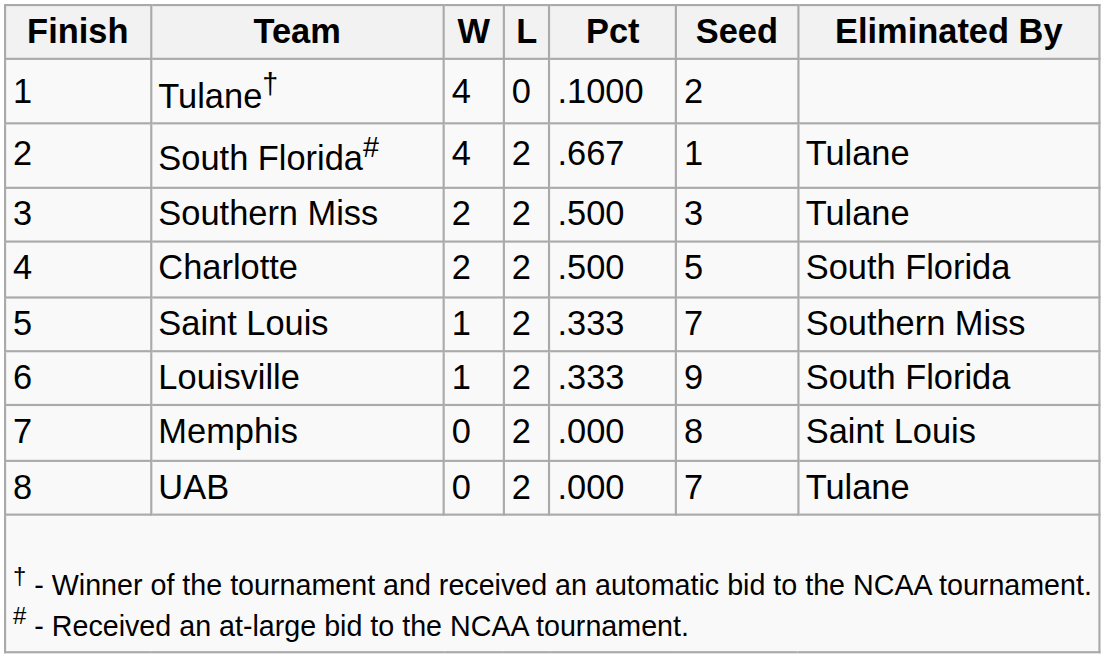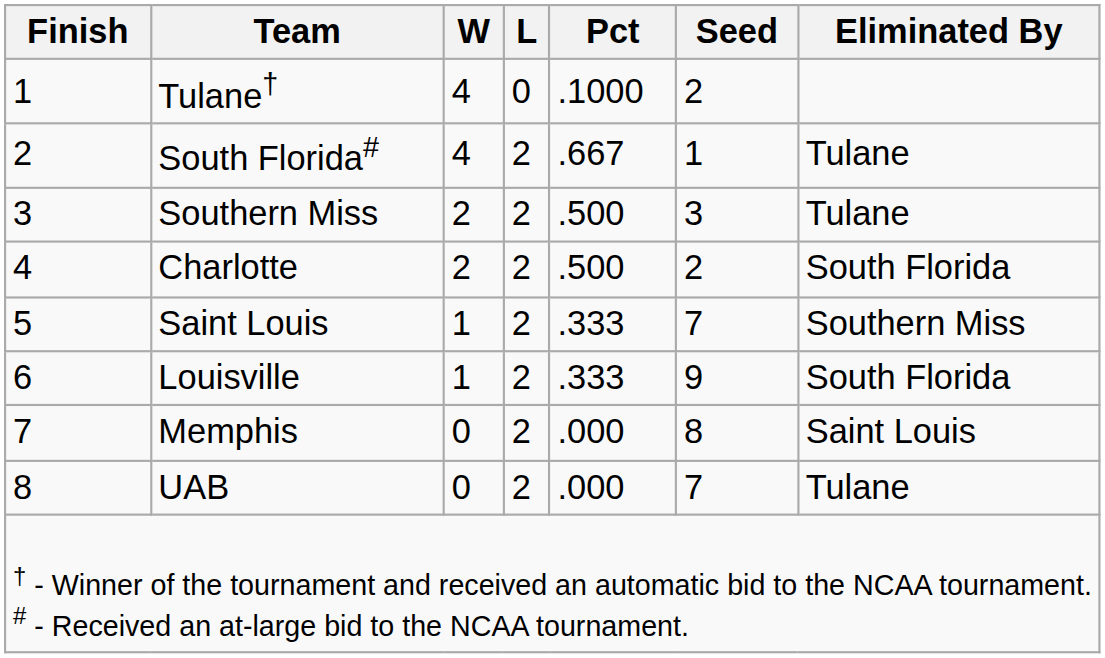(694, 268) 5 -> (694, 268) 2
